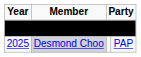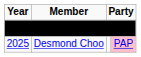(69, 44) lightgrey background -> (69, 44) no background
(123, 44) no background -> (123, 44) pink background
